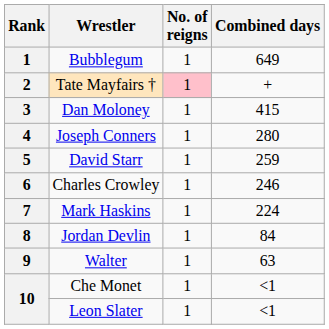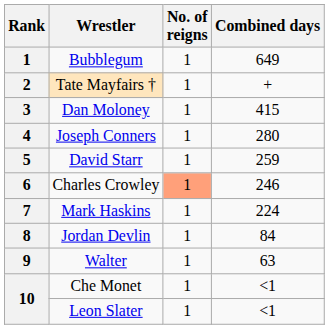(187, 85) pink background -> (187, 85) no background
(187, 185) no background -> (187, 185) lightsalmon background
